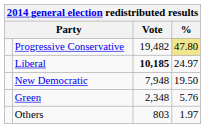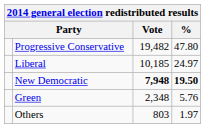(186, 47) khaki background -> (186, 47) no background
(154, 64) bold -> (154, 64) normal
(157, 81) normal -> (157, 81) bold
(186, 81) normal -> (186, 81) bold
